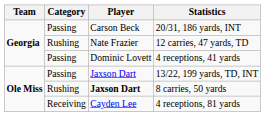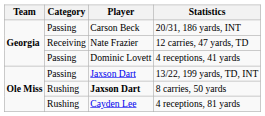(63, 43) Rushing -> (66, 43) Receiving
(66, 104) Receiving -> (63, 104) Rushing
